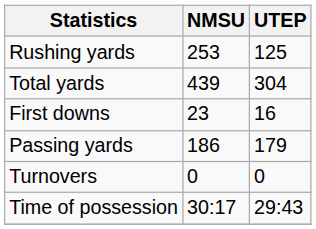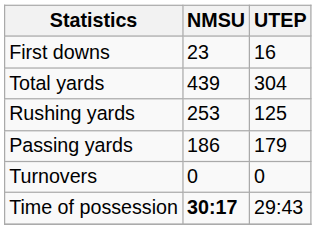rows swapped: (59, 114) <-> (72, 51)
(212, 208) normal -> (212, 208) bold
